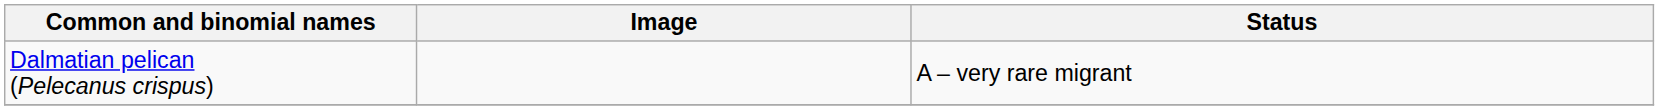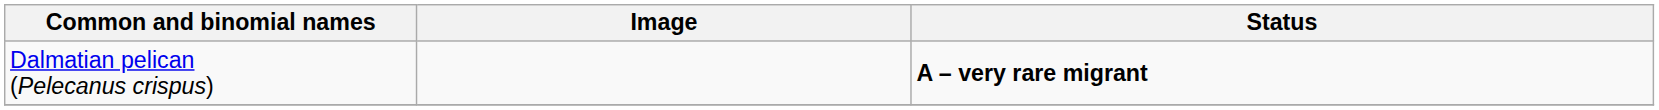(1024, 72) normal -> (1032, 72) bold
